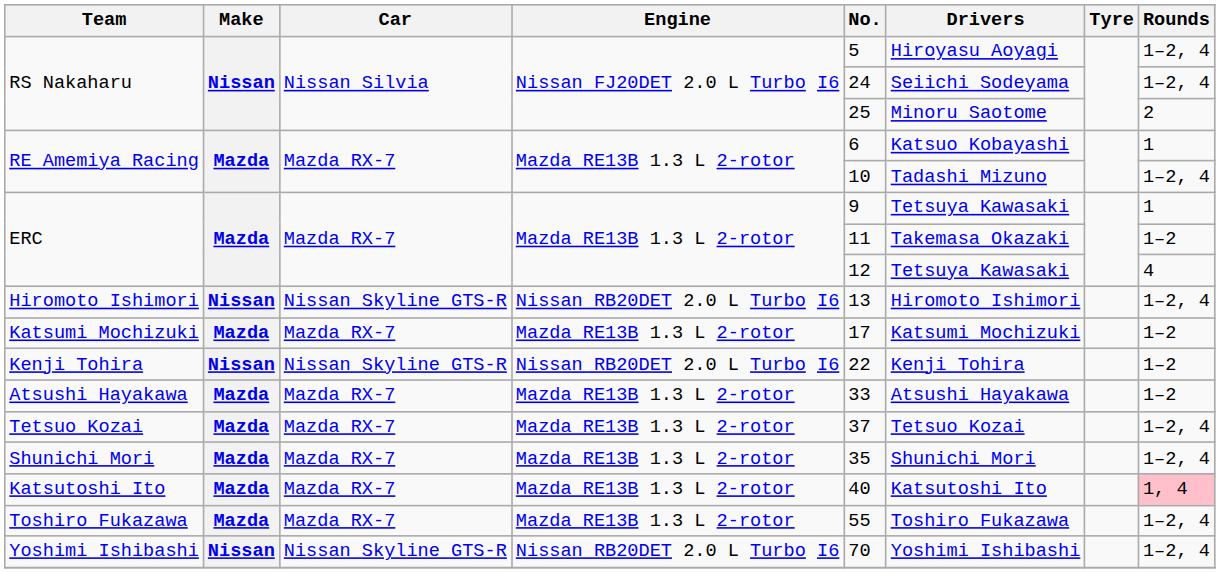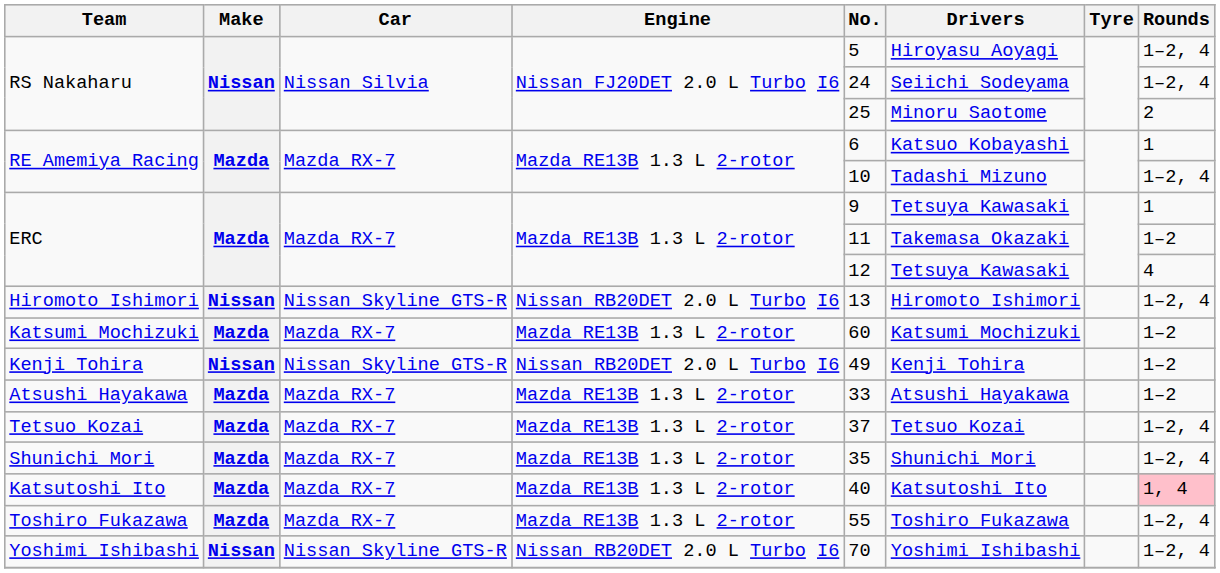(859, 333) 17 -> (859, 333) 60
(859, 364) 22 -> (859, 364) 49
